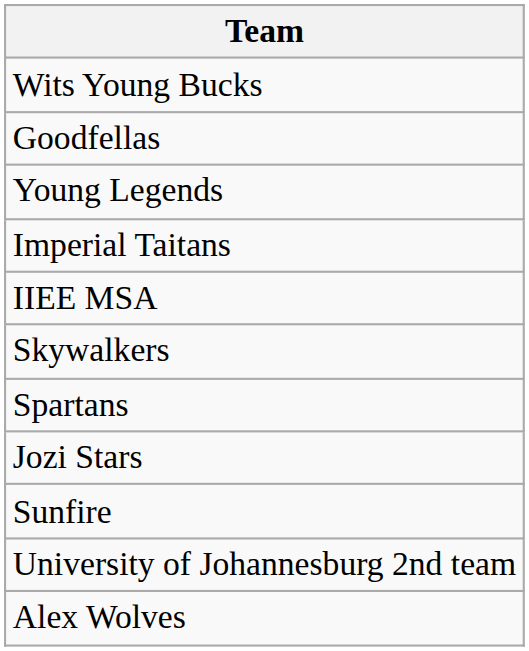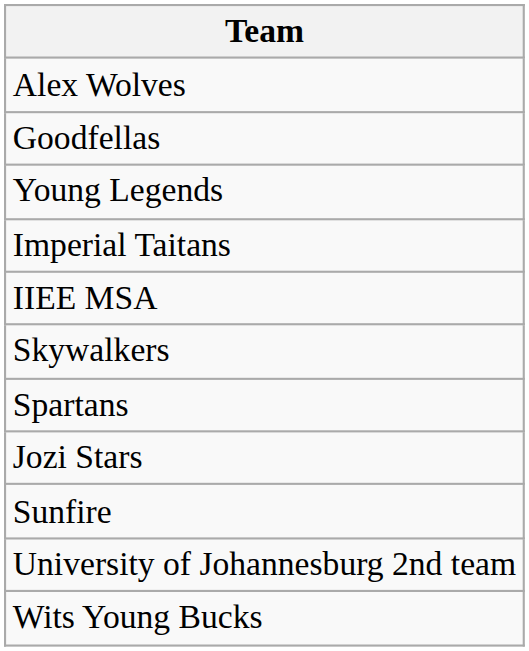(138, 84) Wits Young Bucks -> (99, 84) Alex Wolves
(99, 617) Alex Wolves -> (138, 617) Wits Young Bucks
